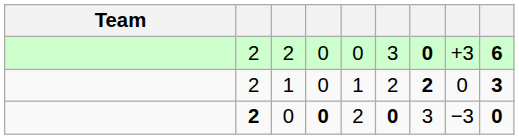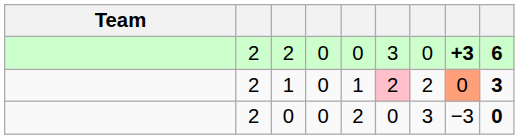(427, 52) bold -> (427, 52) normal
(462, 52) normal -> (462, 52) bold
(393, 85) no background -> (393, 85) pink background
(427, 85) bold -> (427, 85) normal
(462, 85) no background -> (462, 85) lightsalmon background
(254, 117) bold -> (254, 117) normal
(323, 117) bold -> (323, 117) normal
(393, 117) bold -> (393, 117) normal
